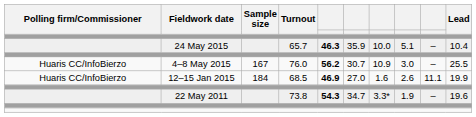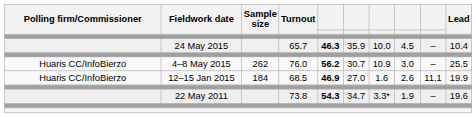(407, 45) 5.1 -> (407, 45) 4.5
(260, 64) 167 -> (260, 64) 262
